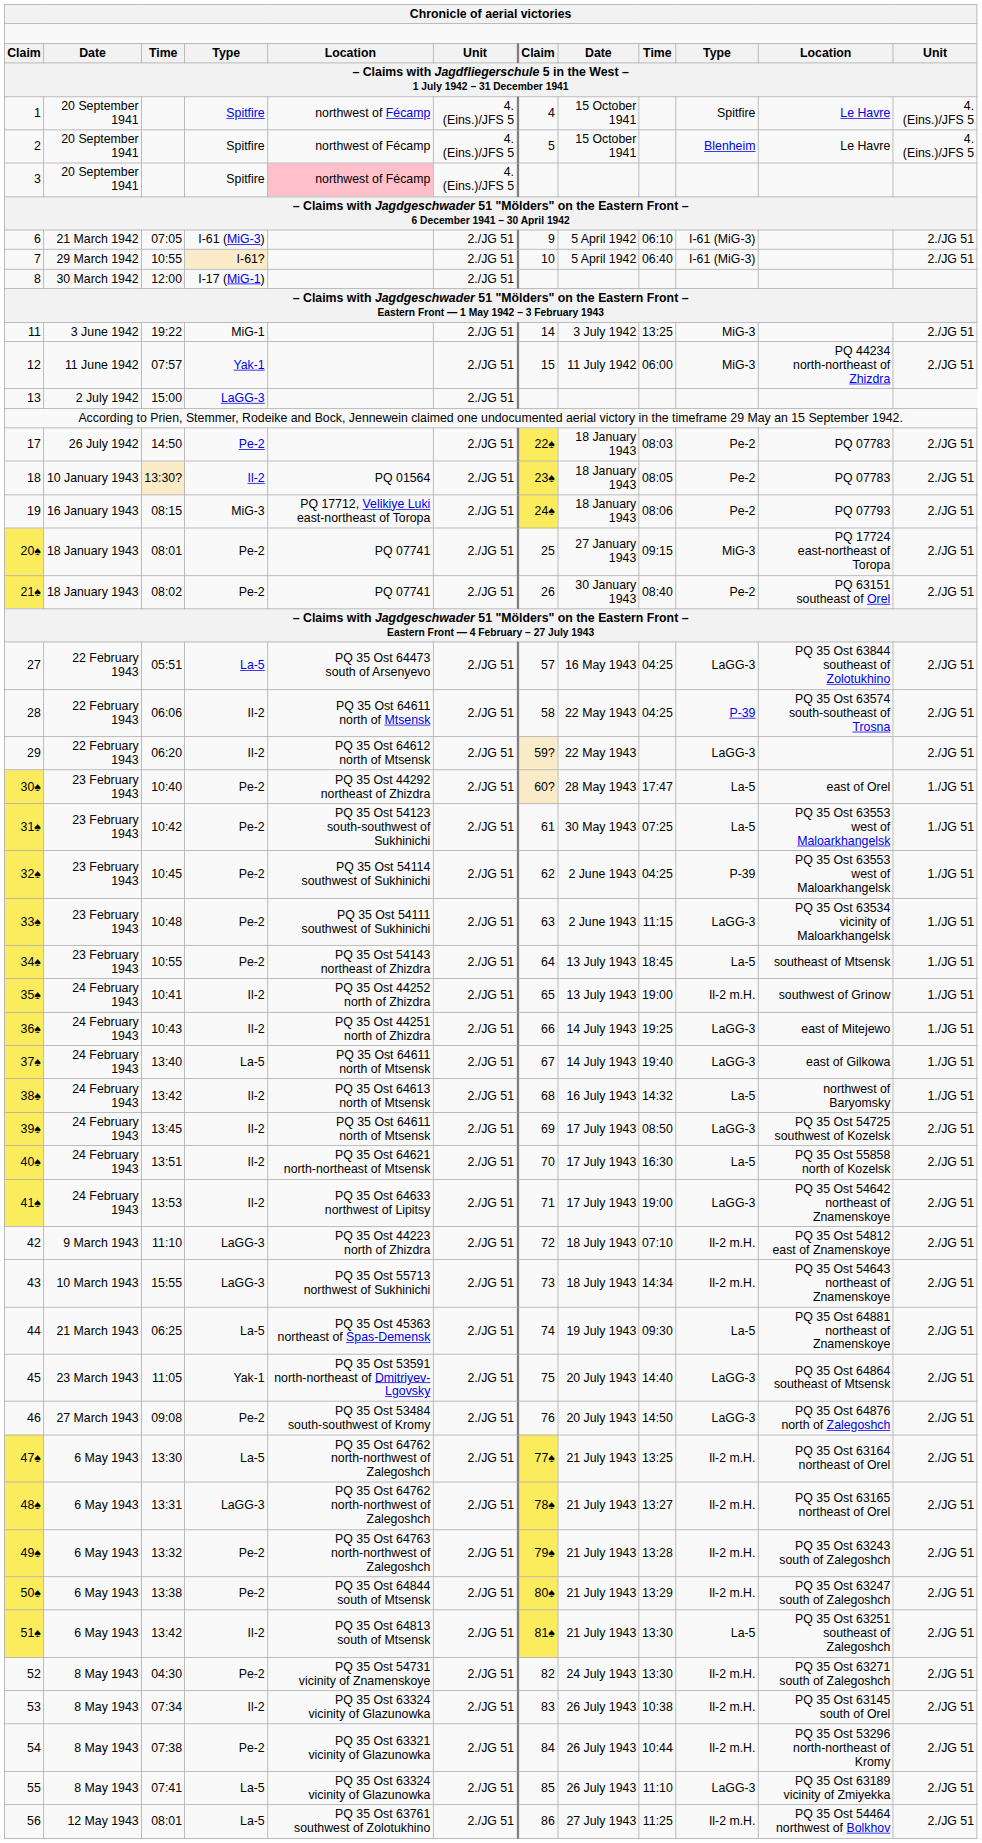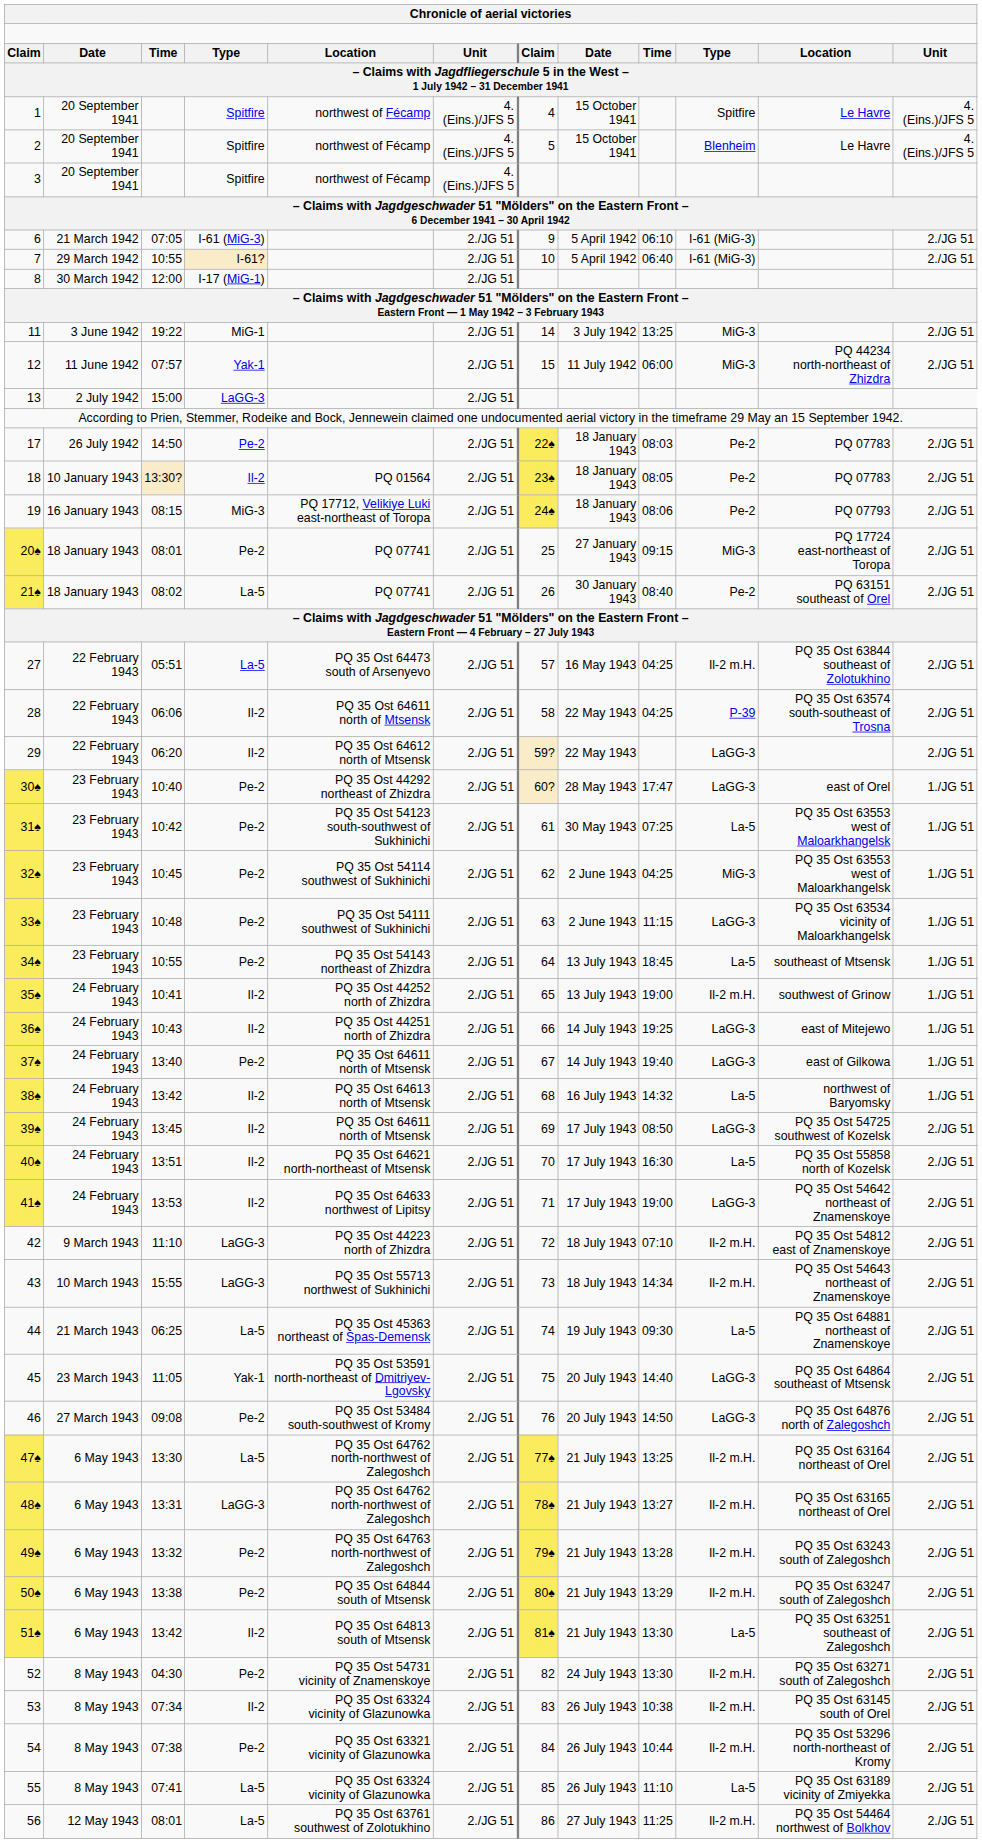(373, 180) pink background -> (373, 180) no background
(252, 592) Pe-2 -> (252, 592) La-5
(734, 665) LaGG-3 -> (732, 665) Il-2 m.H.
(743, 786) La-5 -> (734, 786) LaGG-3
(742, 874) P-39 -> (739, 874) MiG-3
(252, 1062) La-5 -> (252, 1062) Pe-2
(734, 1788) LaGG-3 -> (743, 1788) La-5
